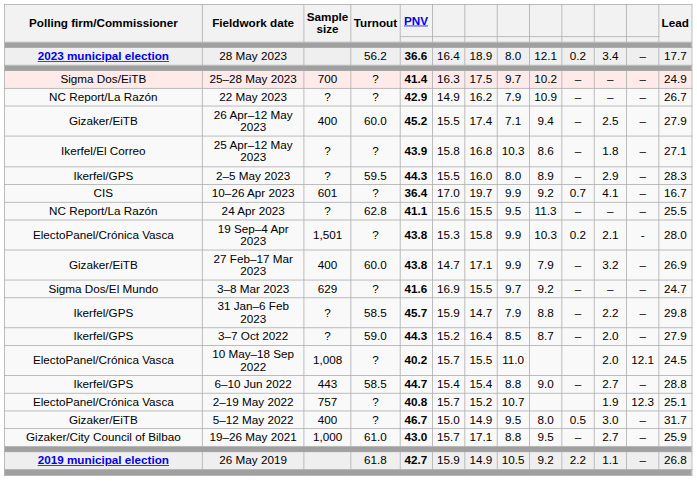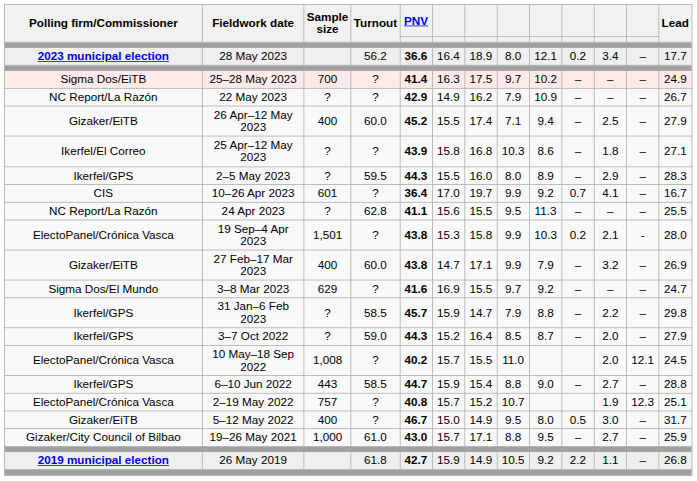(448, 384) 15.4 -> (448, 384) 15.9
